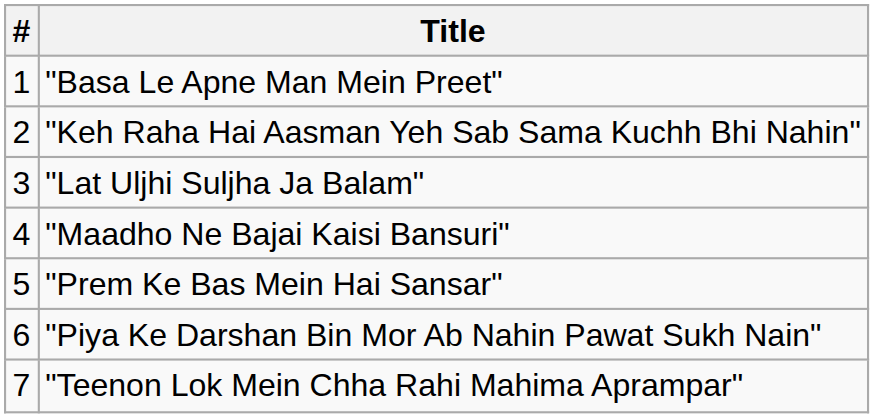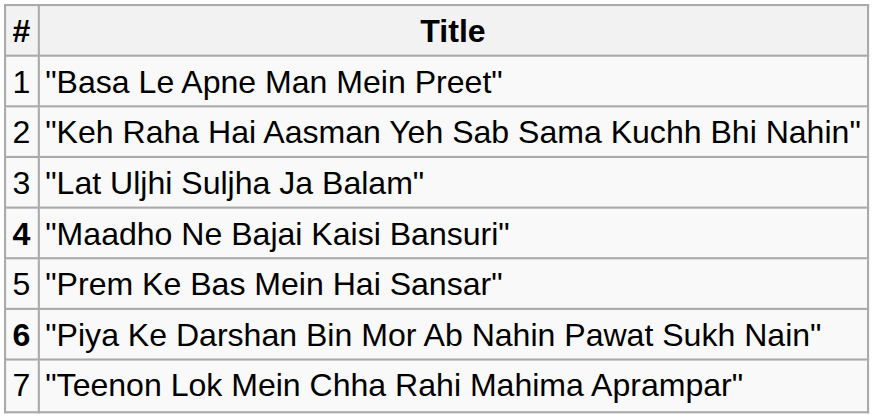(21, 234) normal -> (21, 234) bold
(21, 335) normal -> (21, 335) bold
